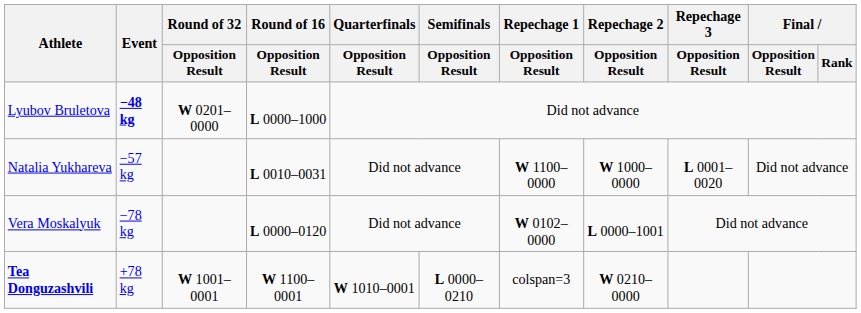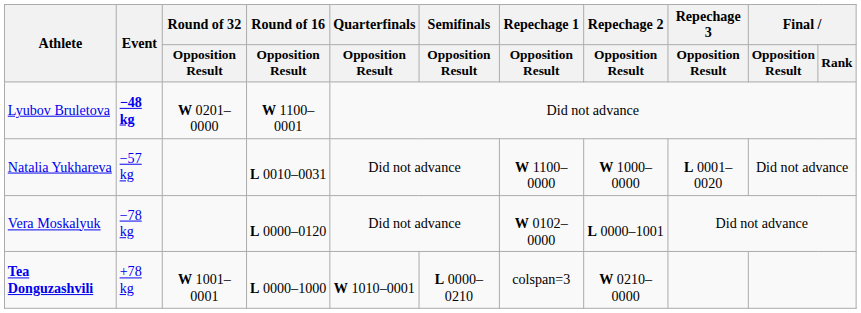(288, 119) L 0000–1000 -> (288, 119) W 1100–0001
(288, 288) W 1100–0001 -> (288, 288) L 0000–1000
